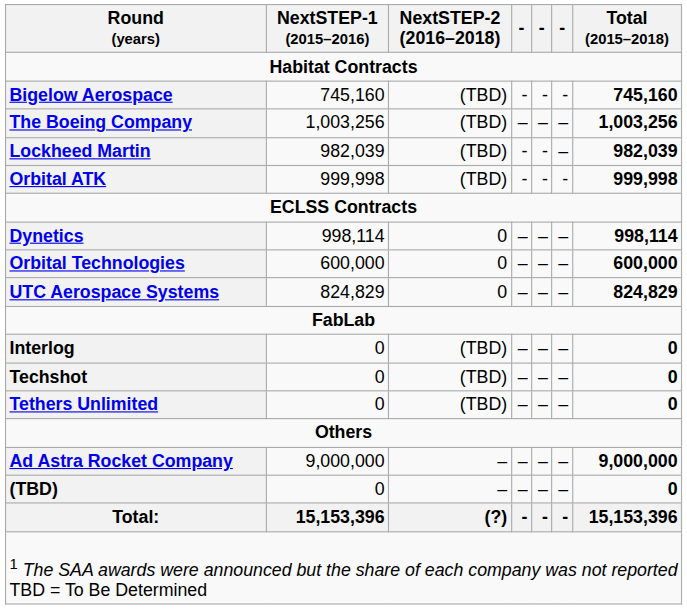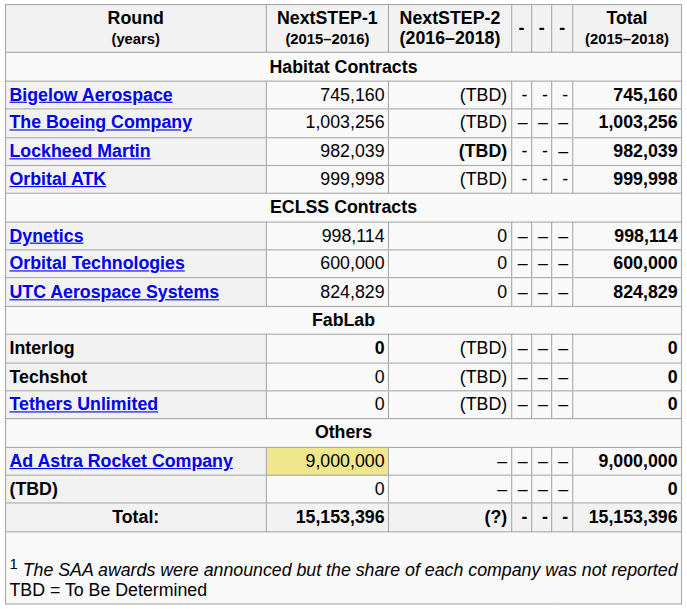(484, 151) normal -> (483, 151) bold
(380, 348) normal -> (380, 348) bold
(345, 461) no background -> (345, 461) khaki background
